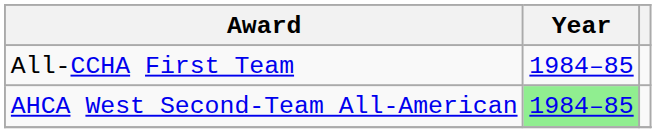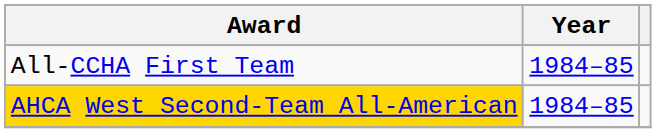(264, 106) no background -> (264, 106) gold background
(582, 106) lightgreen background -> (582, 106) no background
